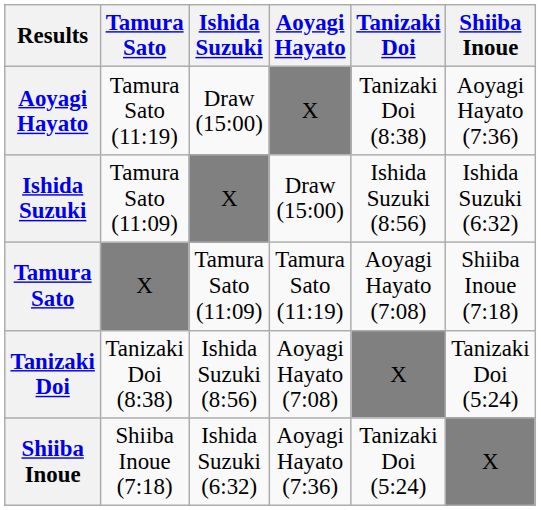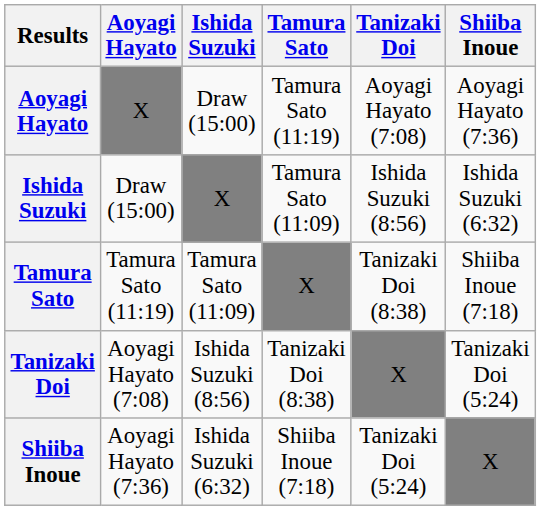columns swapped: (310, 35) <-> (145, 35)
(398, 110) Tanizaki Doi (8:38) -> (398, 110) Aoyagi Hayato (7:08)
(398, 285) Aoyagi Hayato (7:08) -> (398, 285) Tanizaki Doi (8:38)
